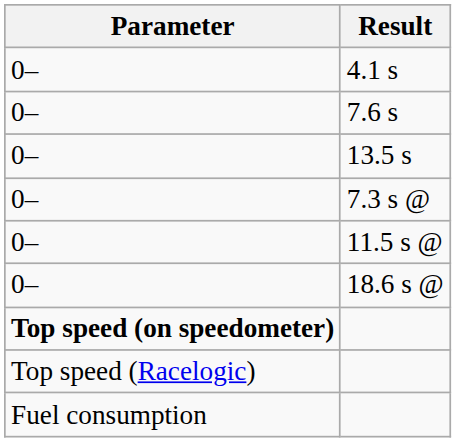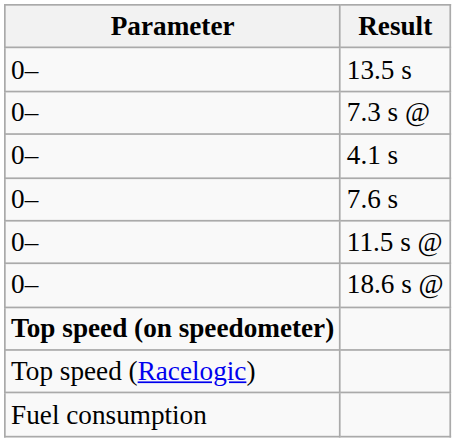(372, 69) 4.1 s -> (379, 69) 13.5 s
(372, 112) 7.6 s -> (388, 112) 7.3 s @
(379, 155) 13.5 s -> (372, 155) 4.1 s
(388, 198) 7.3 s @ -> (372, 198) 7.6 s
